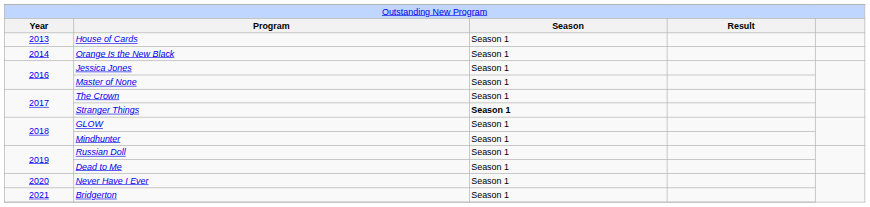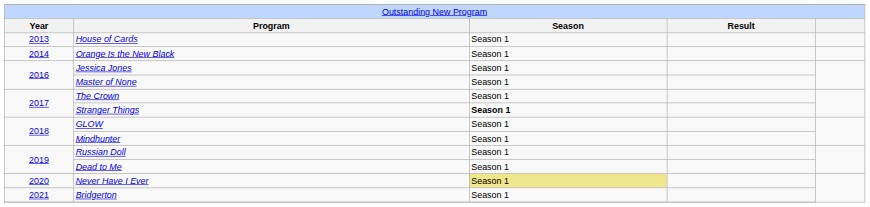(490, 181) no background -> (490, 181) khaki background
